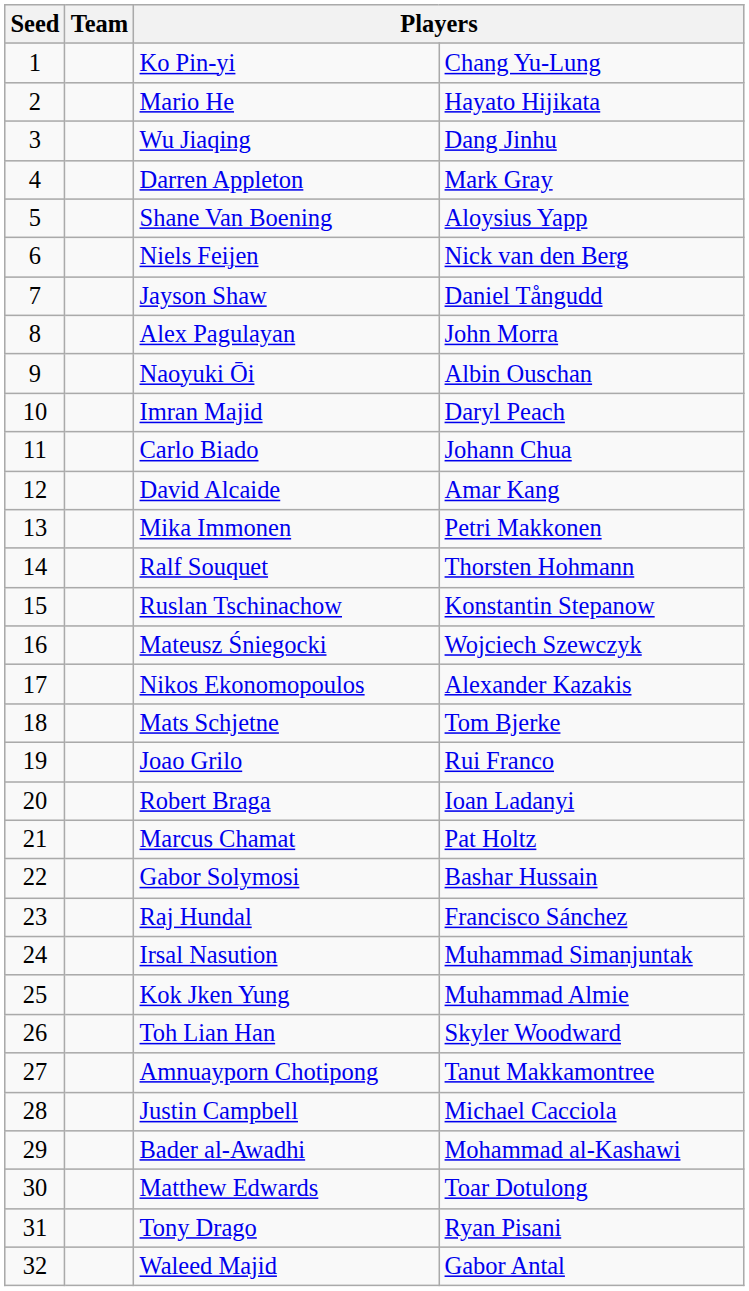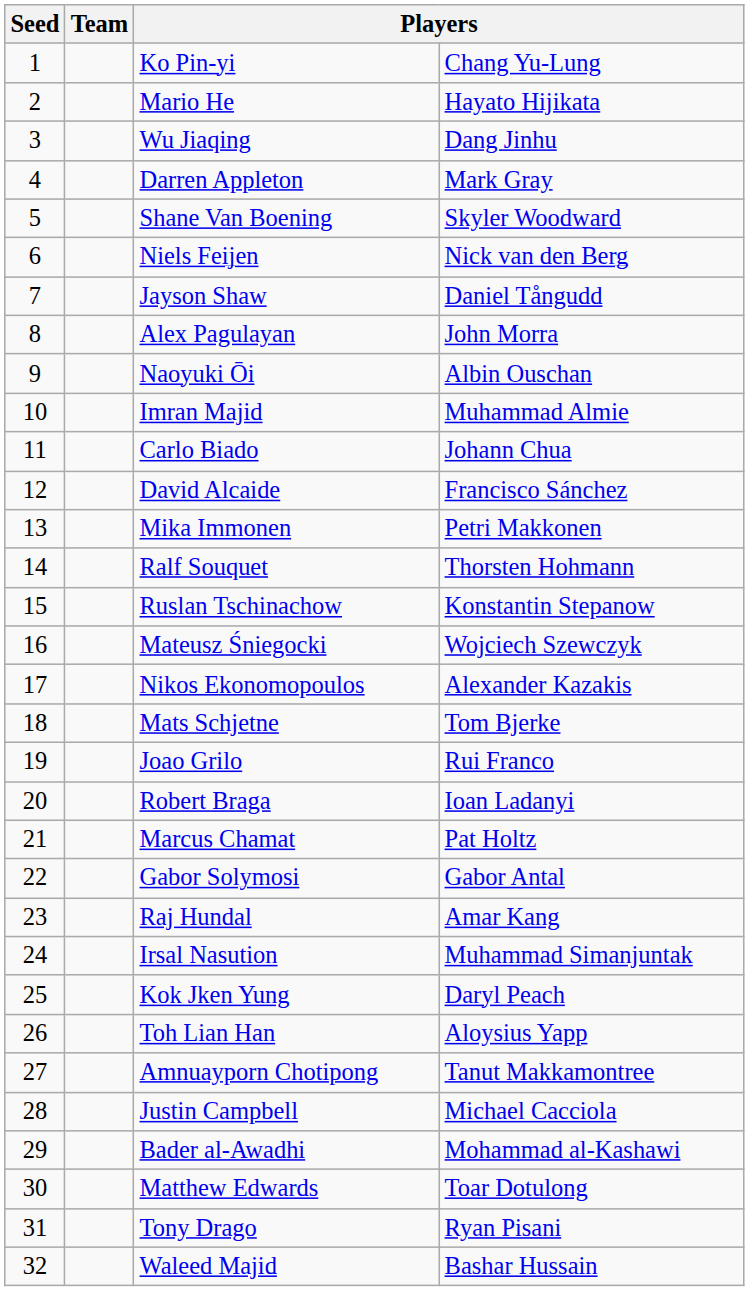(516, 218) Aloysius Yapp -> (533, 218) Skyler Woodward
(505, 412) Daryl Peach -> (537, 412) Muhammad Almie
(502, 489) Amar Kang -> (536, 489) Francisco Sánchez
(521, 878) Bashar Hussain -> (505, 878) Gabor Antal
(536, 916) Francisco Sánchez -> (502, 916) Amar Kang
(537, 994) Muhammad Almie -> (505, 994) Daryl Peach
(533, 1033) Skyler Woodward -> (516, 1033) Aloysius Yapp
(505, 1266) Gabor Antal -> (521, 1266) Bashar Hussain
